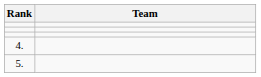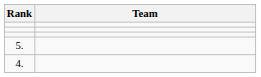(19, 46) 4. -> (19, 46) 5.
(19, 64) 5. -> (19, 64) 4.
